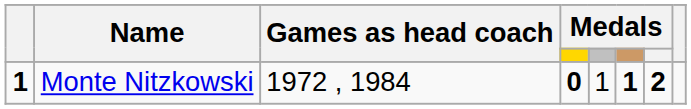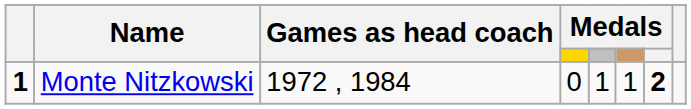(574, 83) bold -> (574, 83) normal
(630, 83) bold -> (630, 83) normal
